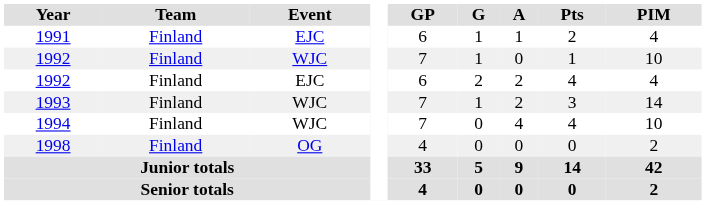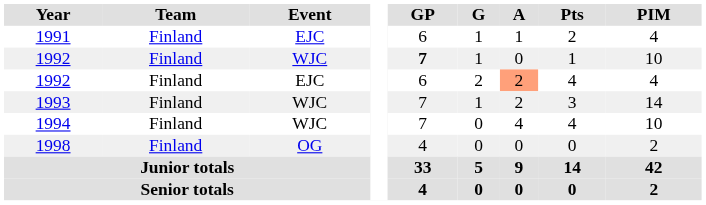(423, 58) normal -> (423, 58) bold
(519, 80) no background -> (519, 80) lightsalmon background
